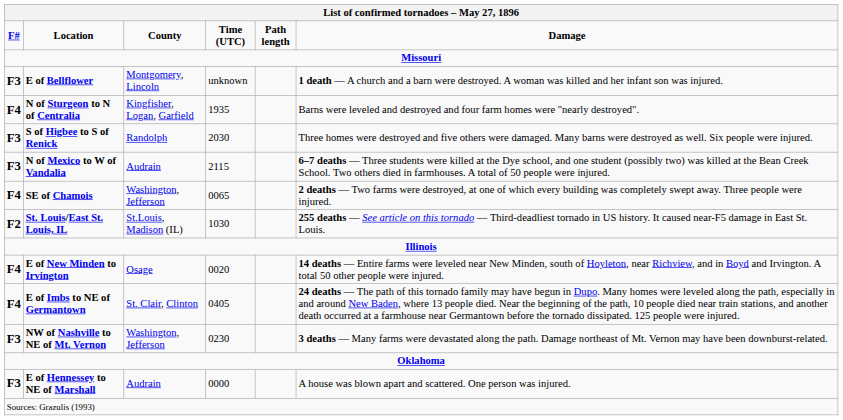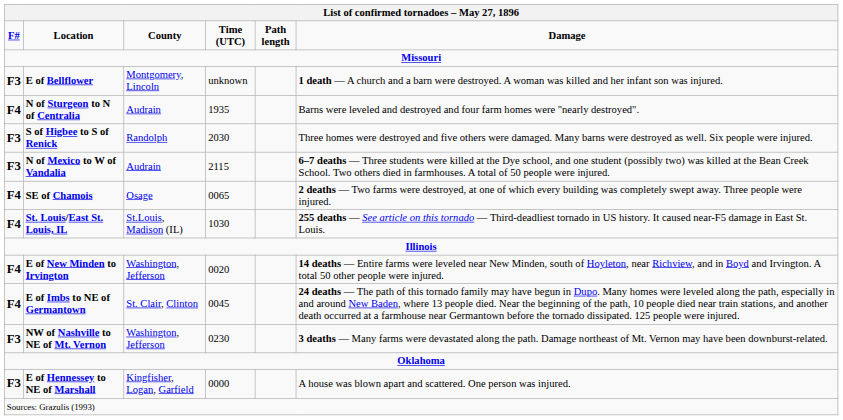(160, 109) Kingfisher, Logan, Garfield -> (144, 109) Audrain
(153, 195) Washington, Jefferson -> (139, 195) Osage
(14, 224) F2 -> (14, 224) F4
(139, 269) Osage -> (153, 269) Washington, Jefferson
(219, 304) 0405 -> (219, 304) 0045
(144, 383) Audrain -> (160, 383) Kingfisher, Logan, Garfield
